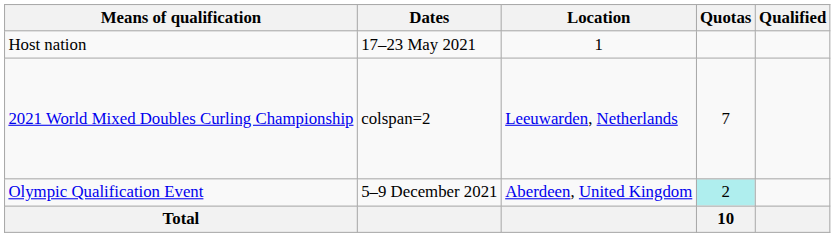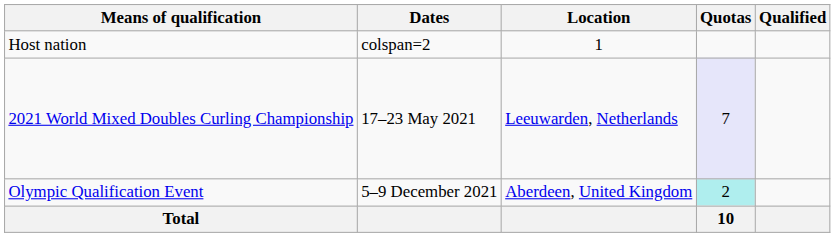(419, 44) 17–23 May 2021 -> (396, 44) colspan=2
(396, 118) colspan=2 -> (419, 118) 17–23 May 2021
(726, 118) no background -> (726, 118) lavender background
